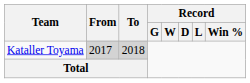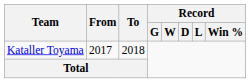(101, 50) lightgrey background -> (101, 50) no background
(133, 50) lightgrey background -> (133, 50) no background
